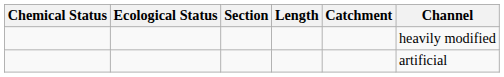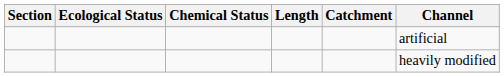columns swapped: (246, 15) <-> (57, 15)
(447, 38) heavily modified -> (423, 38) artificial
(423, 60) artificial -> (447, 60) heavily modified
